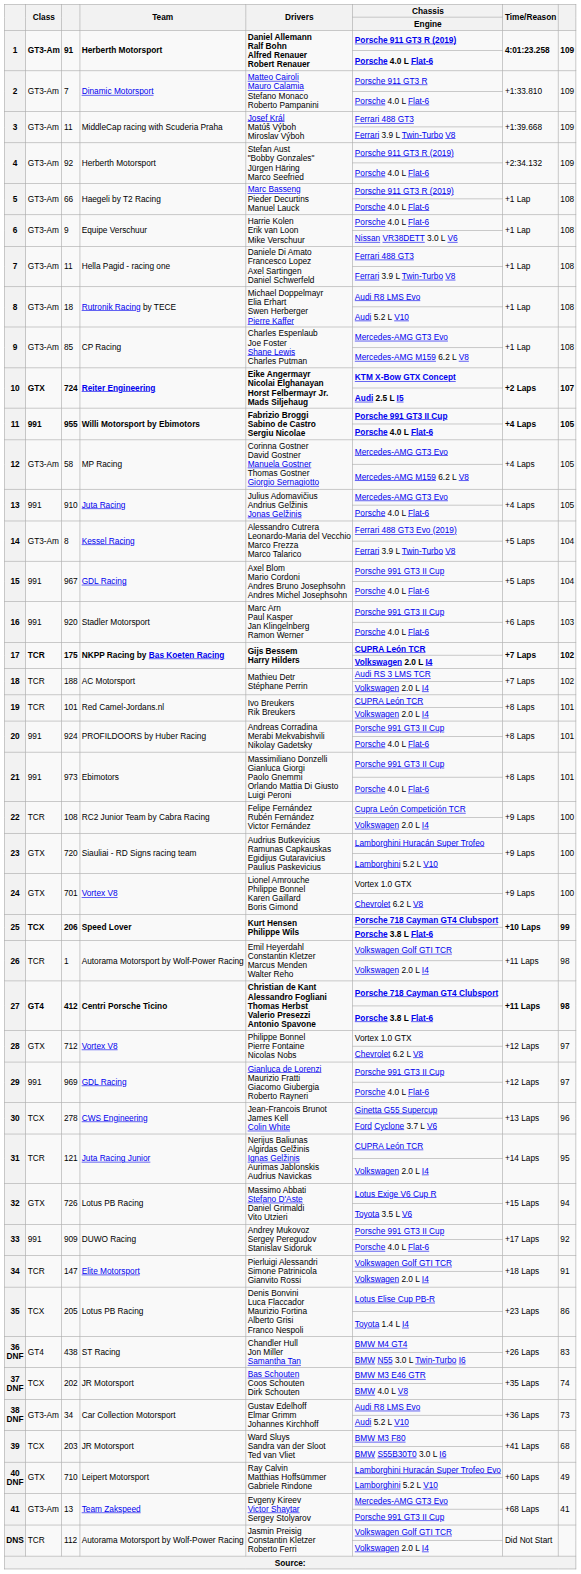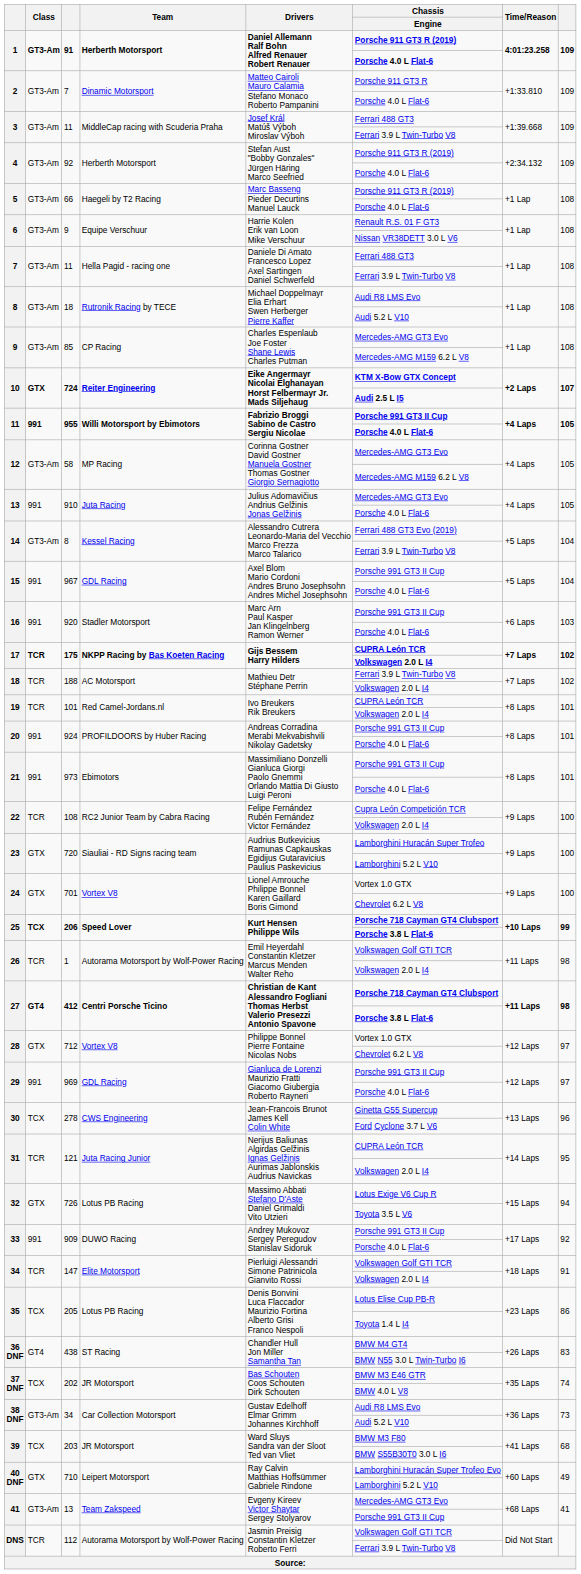(392, 222) Porsche 4.0 L Flat-6 -> (397, 222) Renault R.S. 01 F GT3
(393, 675) Audi RS 3 LMS TCR -> (405, 675) Ferrari 3.9 L Twin-Turbo V8
(392, 1548) Volkswagen 2.0 L I4 -> (405, 1548) Ferrari 3.9 L Twin-Turbo V8
